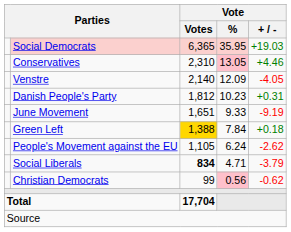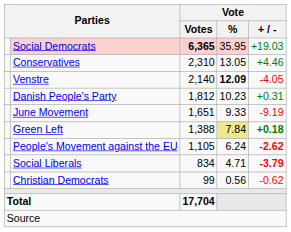(202, 46) normal -> (202, 46) bold
(233, 63) pink background -> (233, 63) no background
(233, 79) normal -> (233, 79) bold
(202, 130) gold background -> (202, 130) no background
(236, 130) no background -> (236, 130) khaki background
(270, 130) normal -> (270, 130) bold
(271, 146) normal -> (271, 146) bold
(206, 163) bold -> (206, 163) normal
(271, 163) normal -> (271, 163) bold
(236, 180) pink background -> (236, 180) no background
